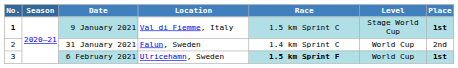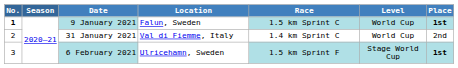(187, 28) Val di Fiemme, Italy -> (170, 23) Falun, Sweden
(393, 28) Stage World Cup -> (393, 23) World Cup
(170, 45) Falun, Sweden -> (187, 36) Val di Fiemme, Italy
(304, 57) bold -> (304, 53) normal
(393, 57) World Cup -> (393, 53) Stage World Cup
